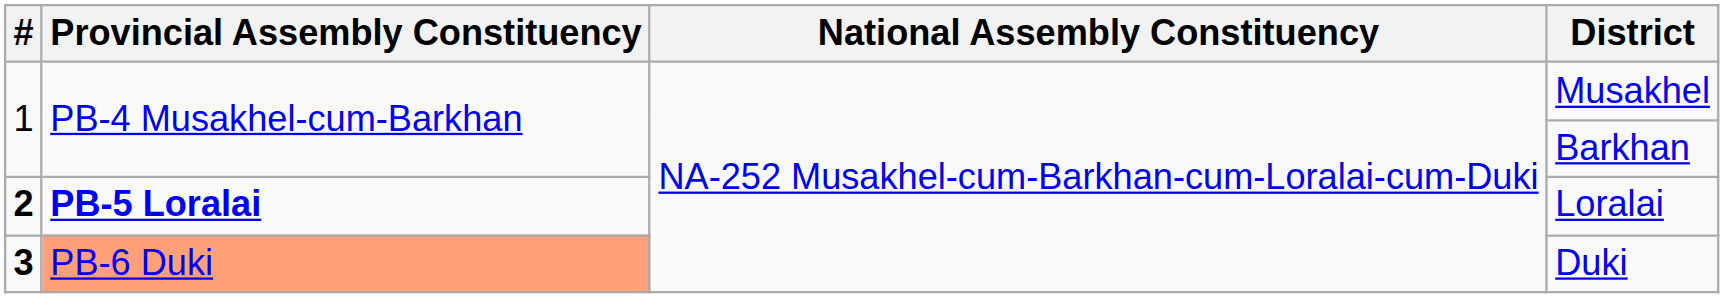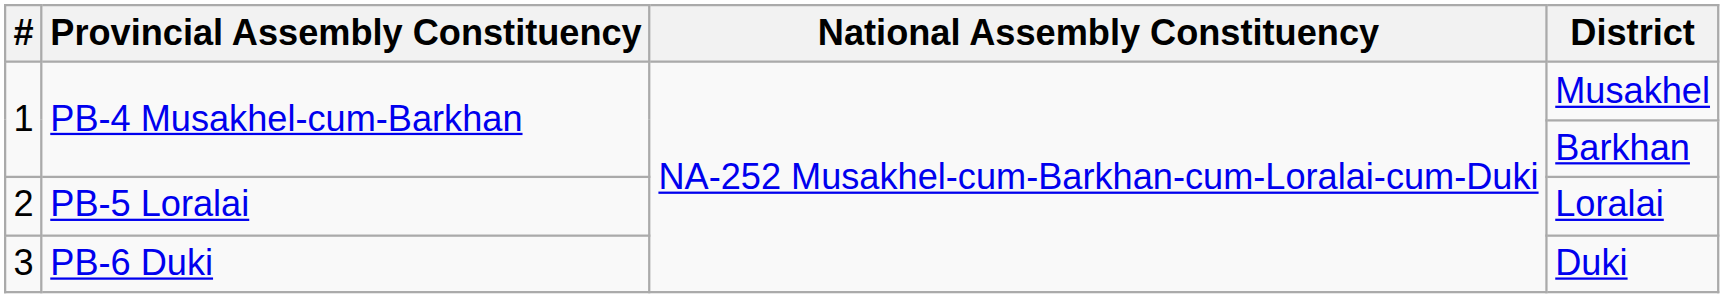(24, 205) bold -> (24, 205) normal
(156, 205) bold -> (150, 205) normal
(24, 262) bold -> (24, 262) normal
(132, 262) lightsalmon background -> (132, 262) no background
